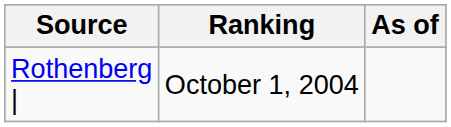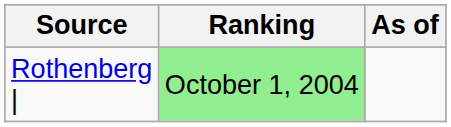(262, 84) no background -> (262, 84) lightgreen background
